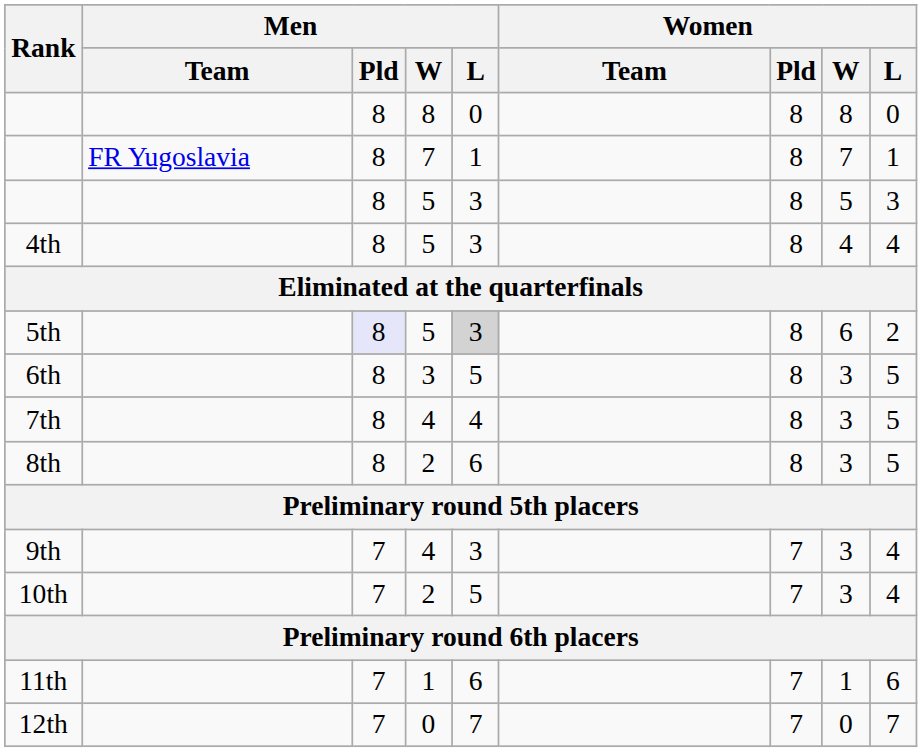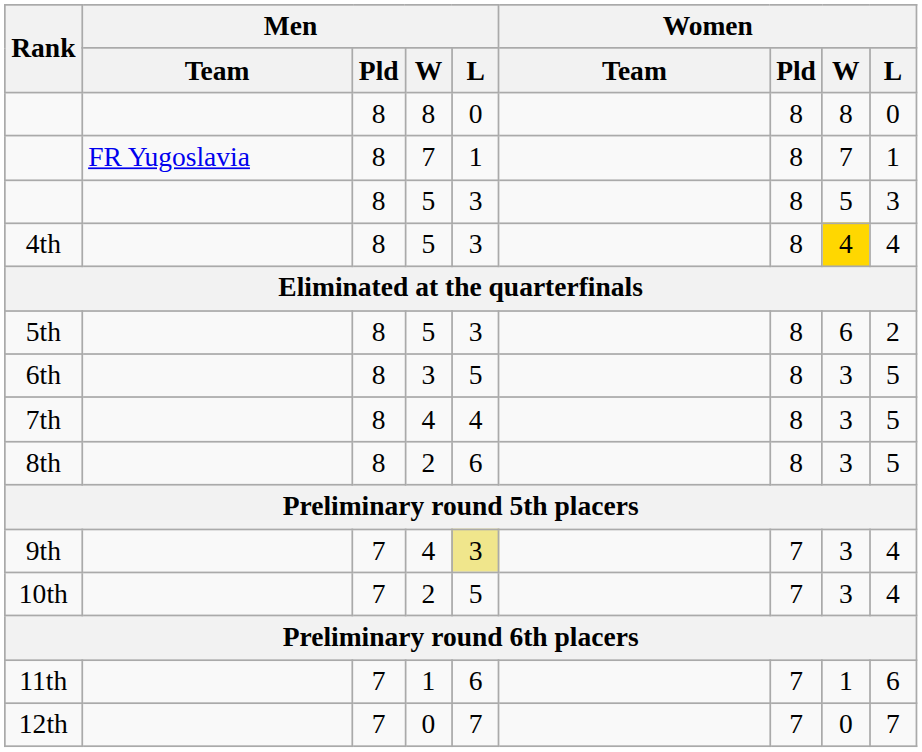(846, 244) no background -> (846, 244) gold background
(379, 331) lavender background -> (379, 331) no background
(476, 331) lightgrey background -> (476, 331) no background
(476, 550) no background -> (476, 550) khaki background
